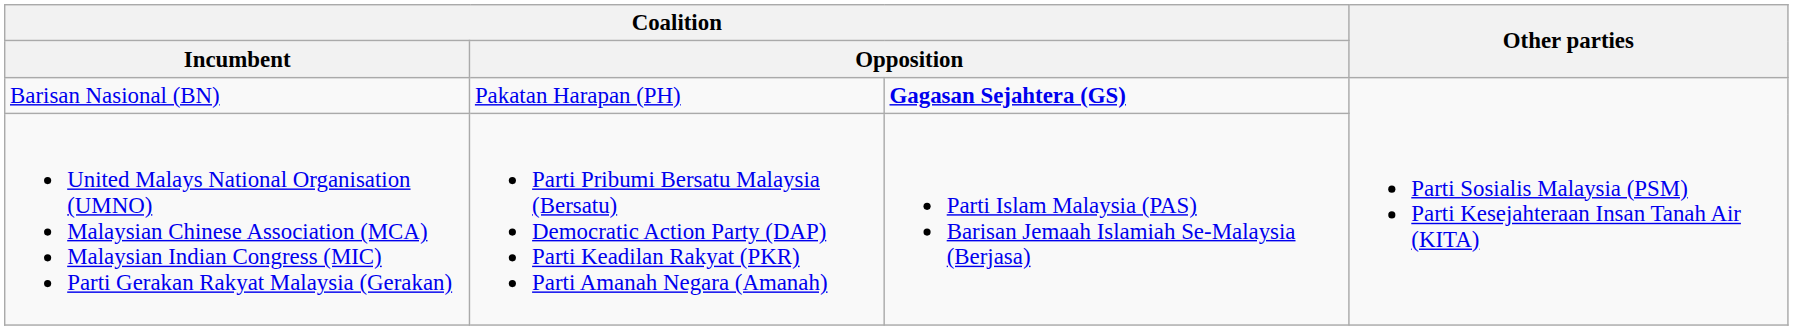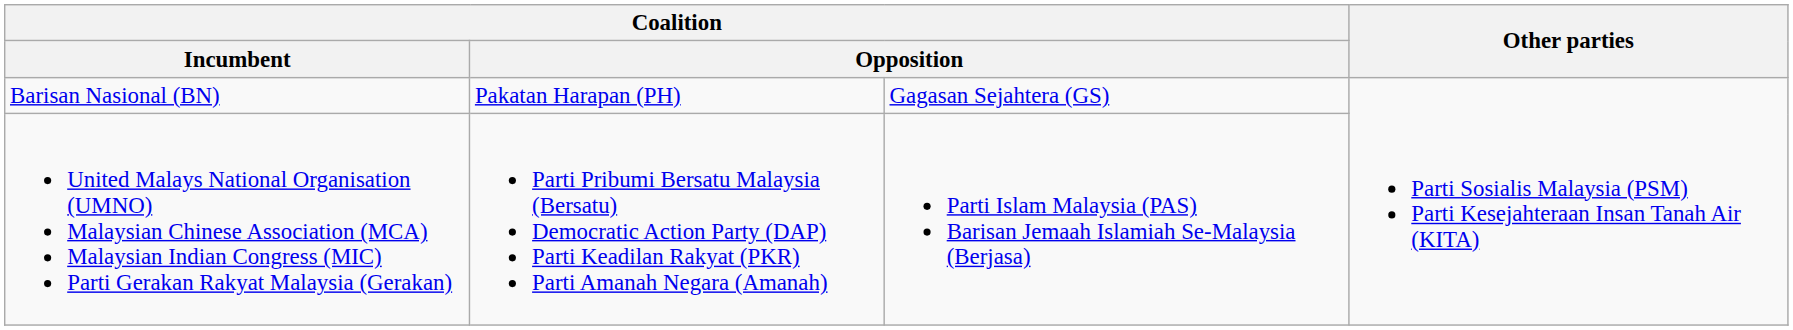(1008, 95) bold -> (999, 95) normal
